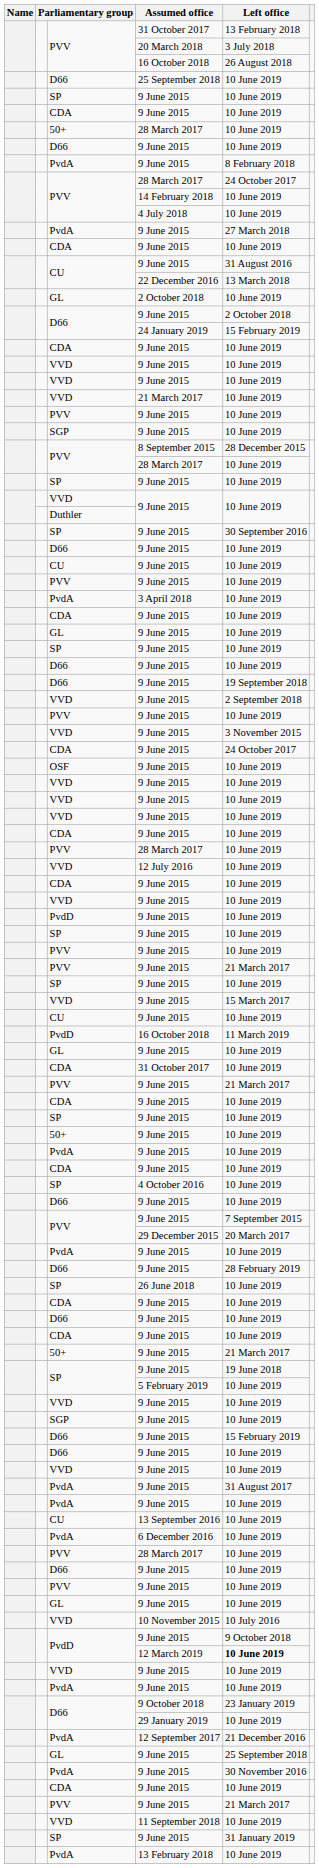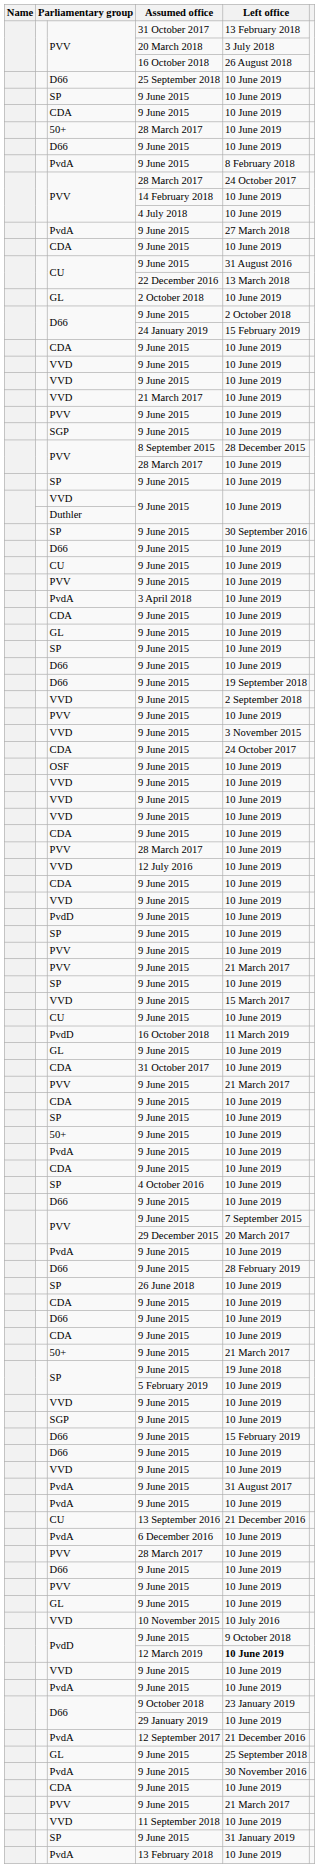(253, 1520) 10 June 2019 -> (265, 1520) 21 December 2016
